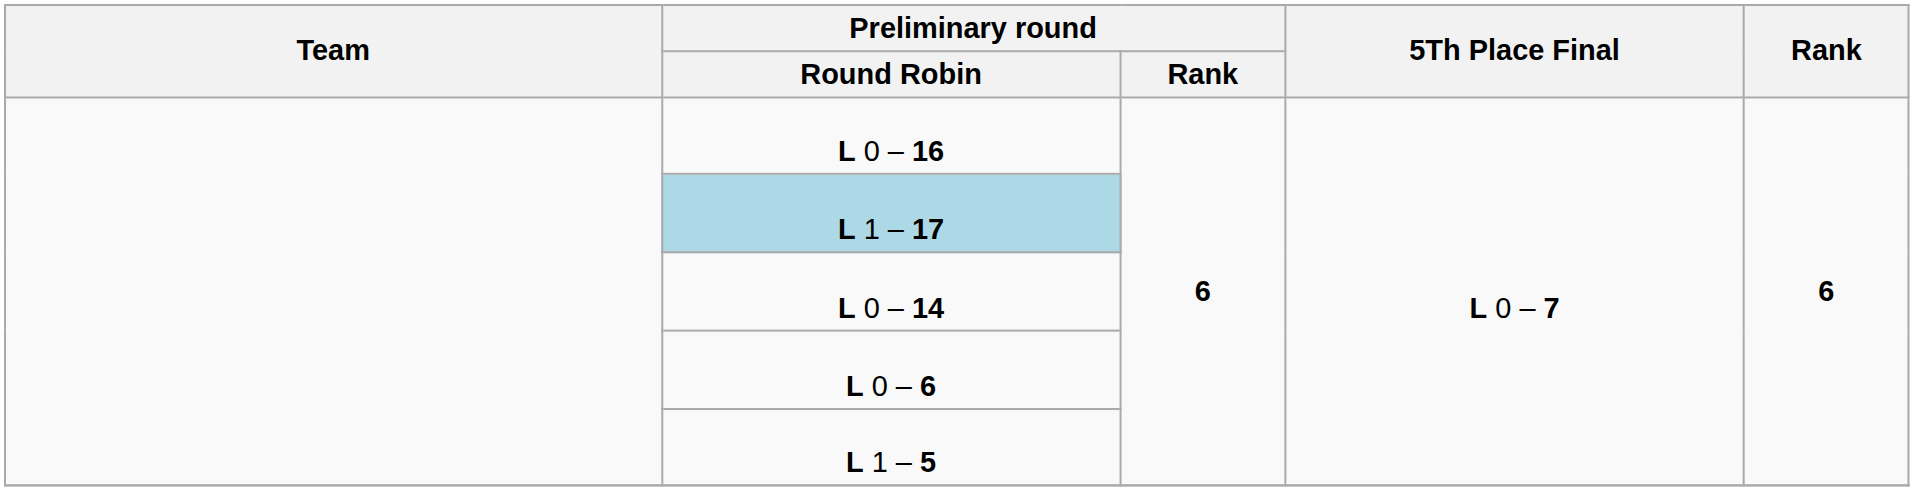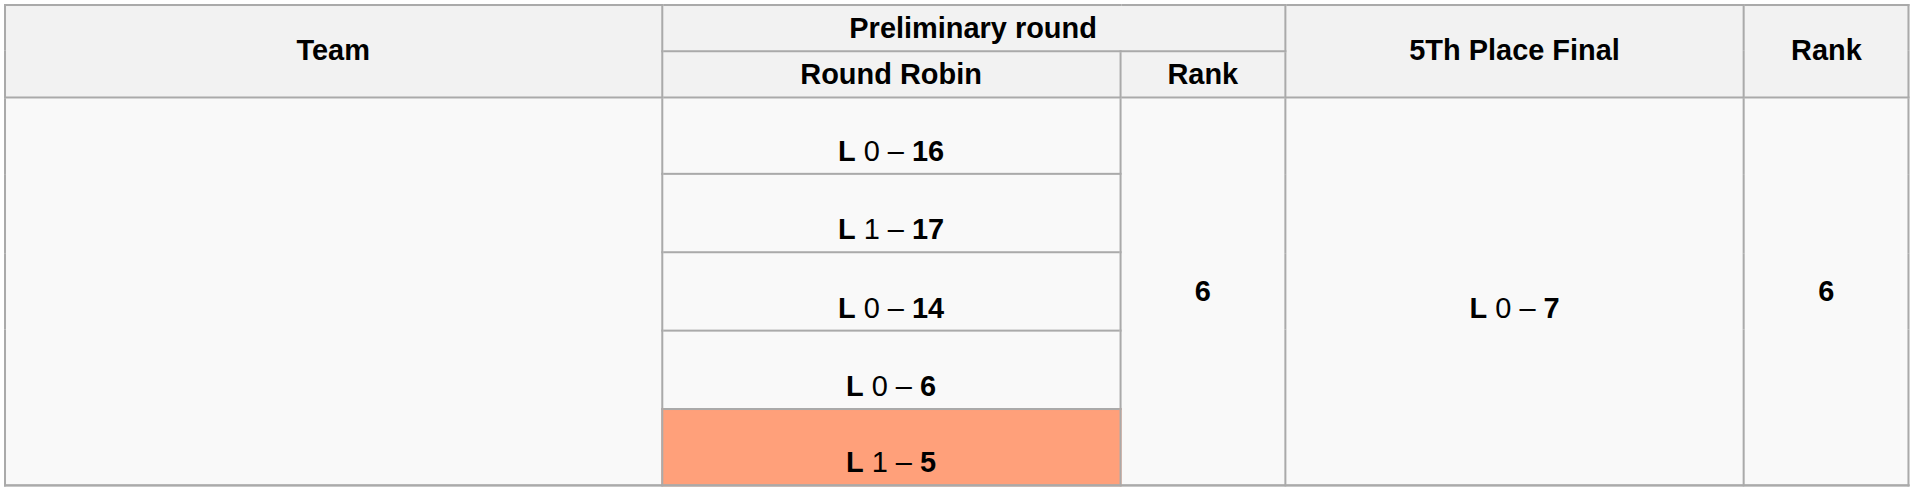(891, 230) lightblue background -> (891, 230) no background
(891, 463) no background -> (891, 463) lightsalmon background
